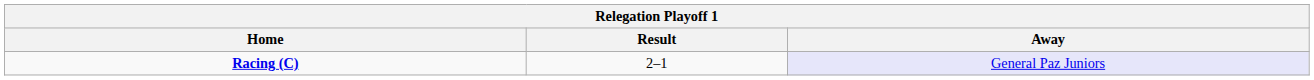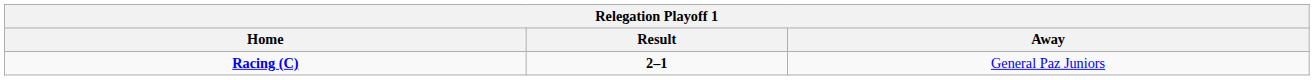(657, 63) normal -> (657, 63) bold
(1048, 63) lavender background -> (1048, 63) no background
